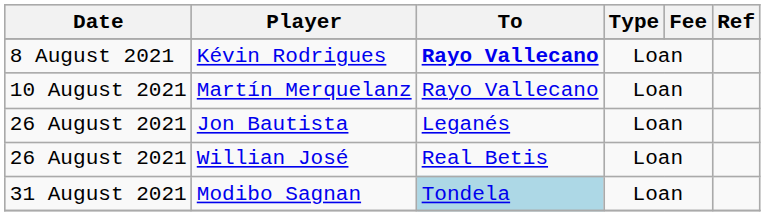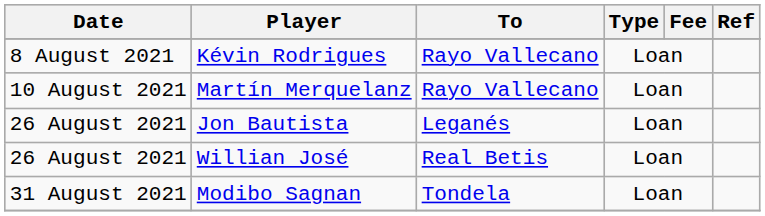(510, 56) bold -> (510, 56) normal
(466, 194) lightblue background -> (466, 194) no background
